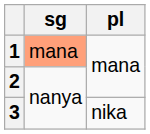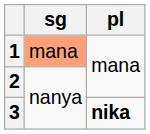(109, 112) normal -> (111, 112) bold
